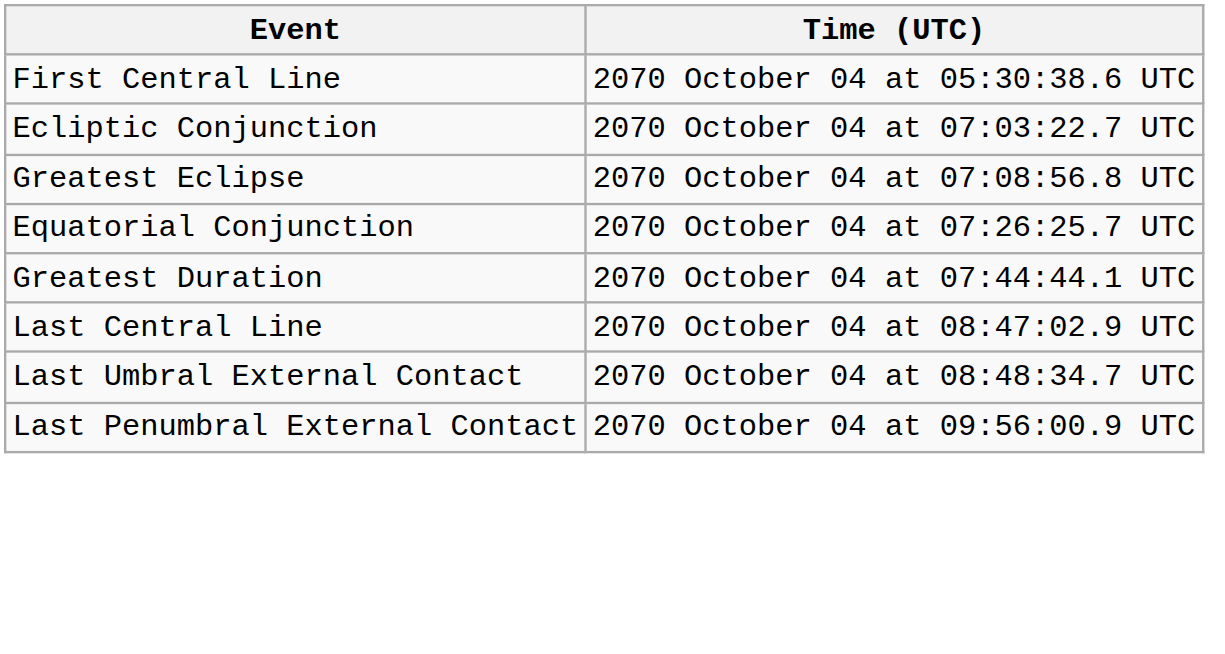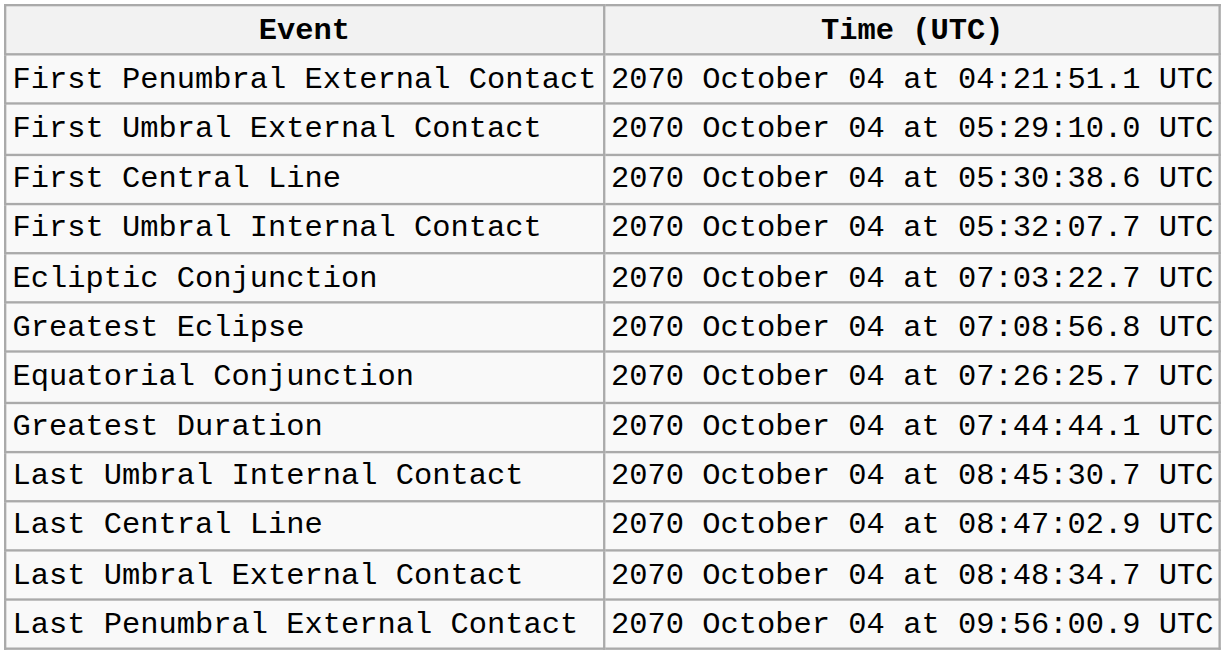+ row: (304, 80)
+ row: (277, 129)
+ row: (277, 228)
+ row: (268, 476)
